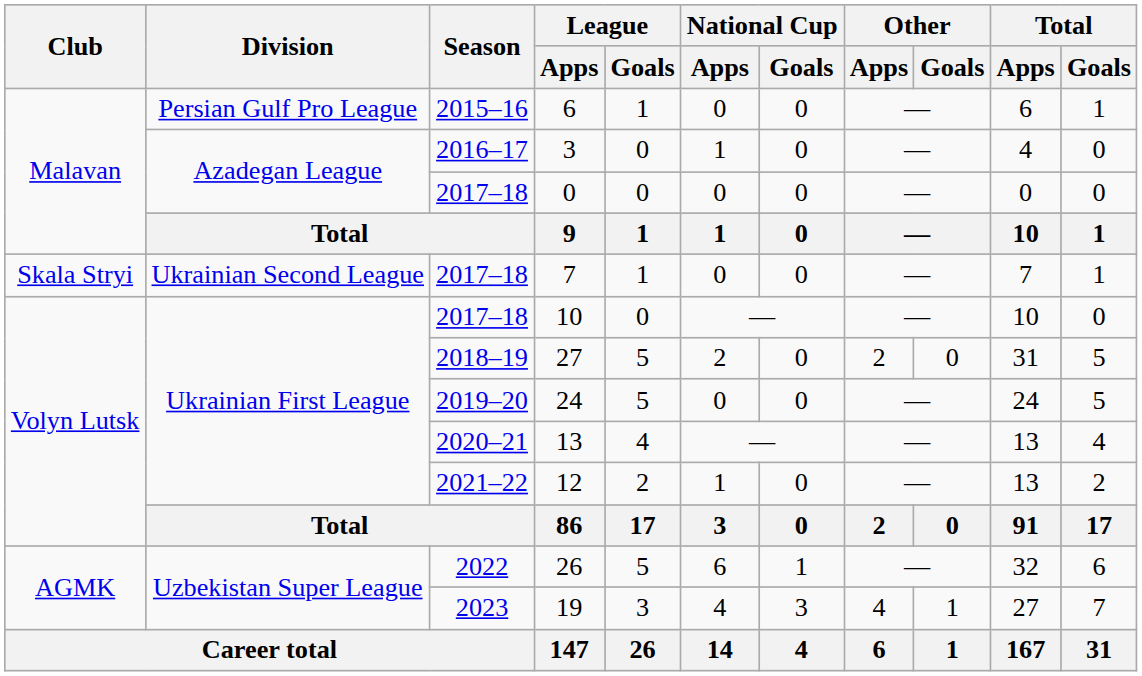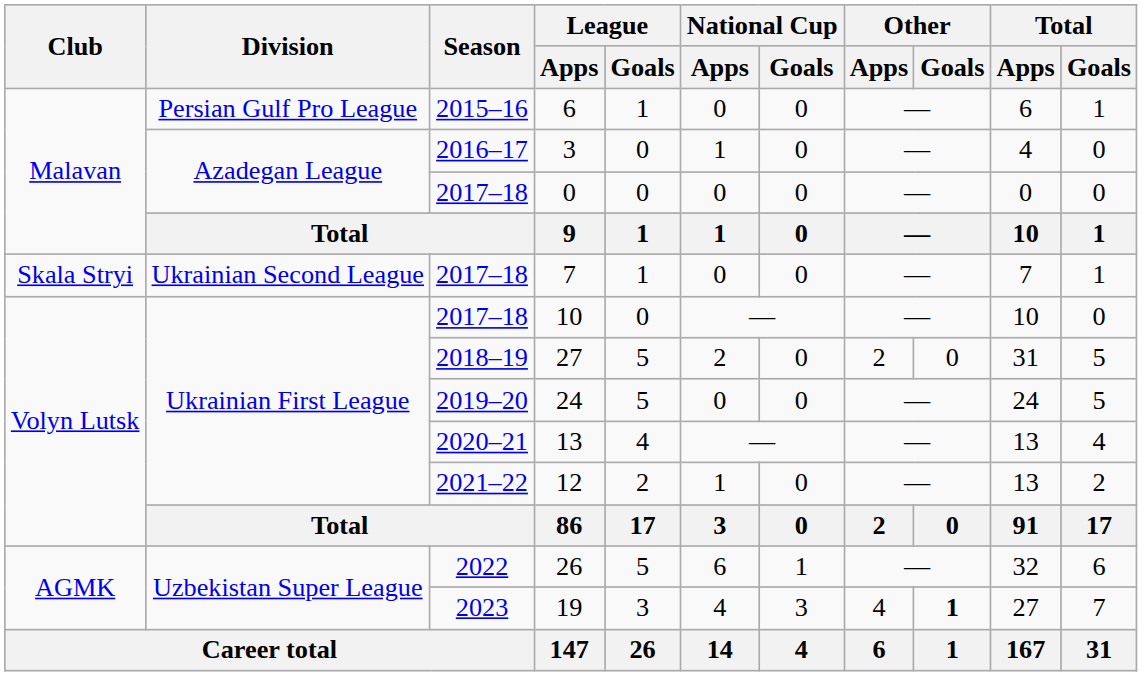(952, 607) normal -> (952, 607) bold
